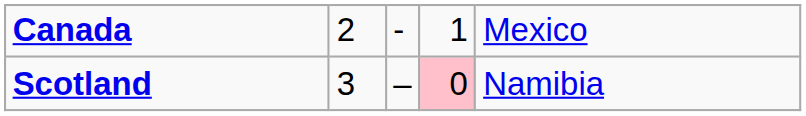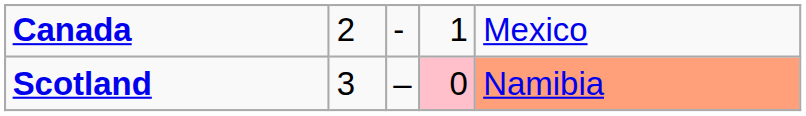(544, 82) no background -> (544, 82) lightsalmon background
